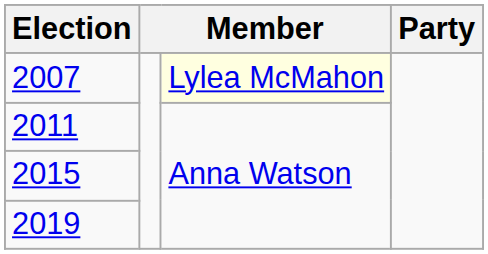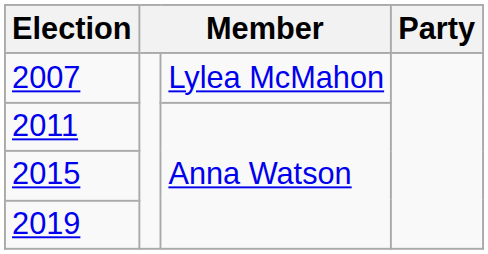(276, 77) lightyellow background -> (276, 77) no background
